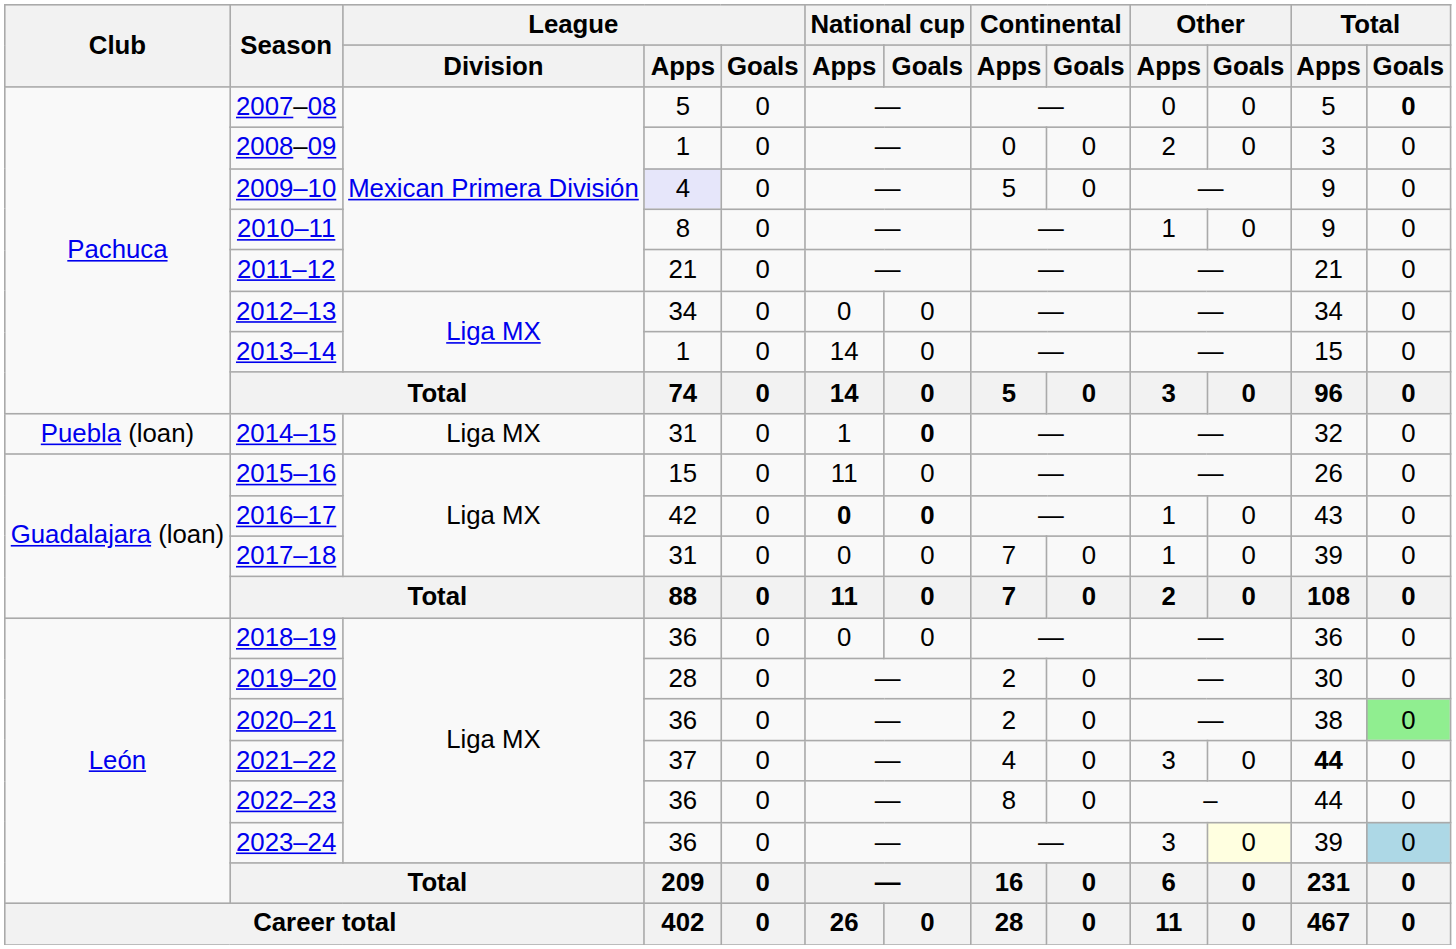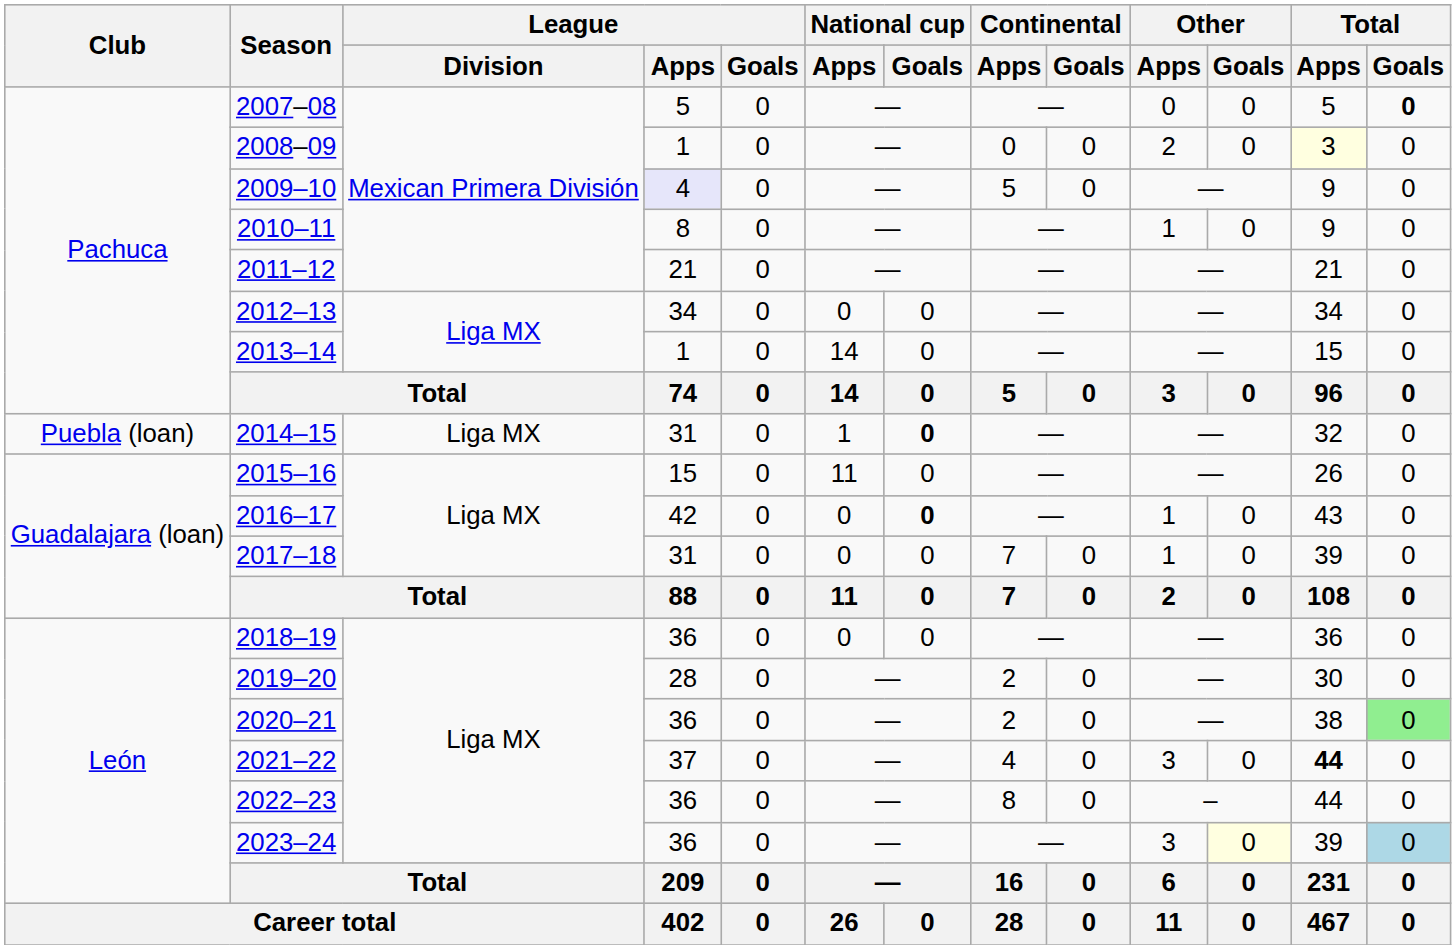(1329, 147) no background -> (1329, 147) lightyellow background
(844, 515) bold -> (844, 515) normal
